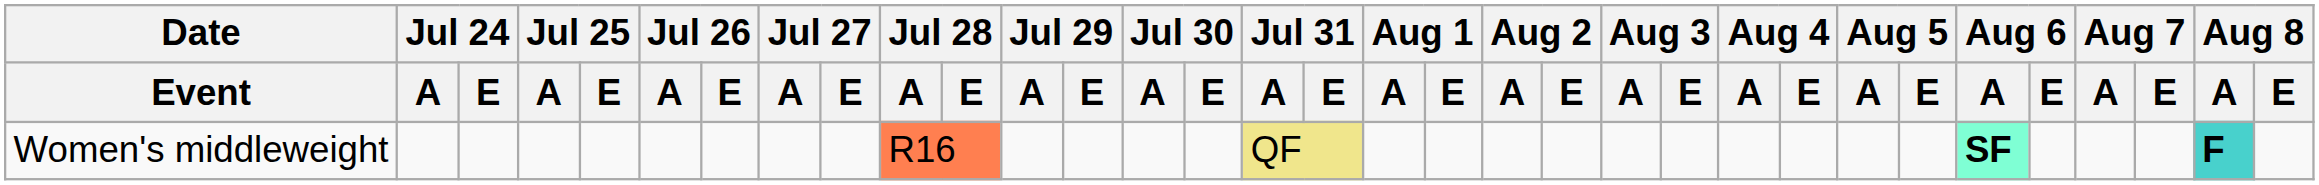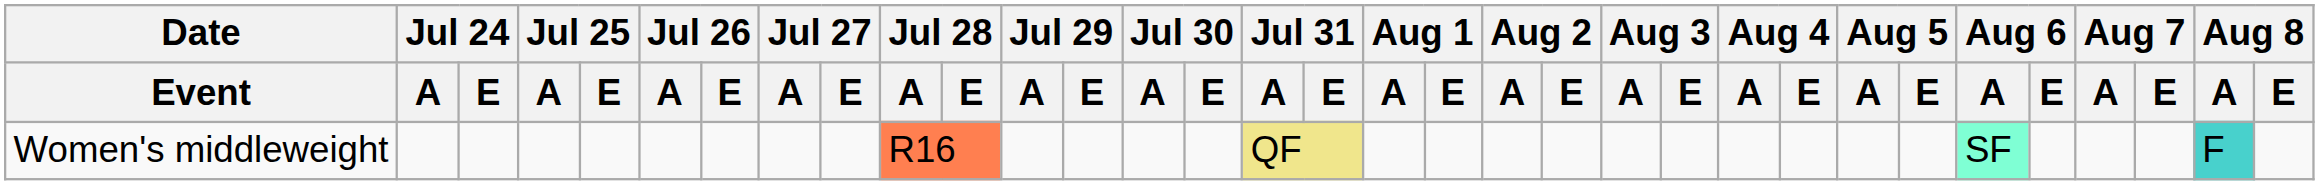(1988, 149) bold -> (1988, 149) normal
(2213, 149) bold -> (2213, 149) normal
